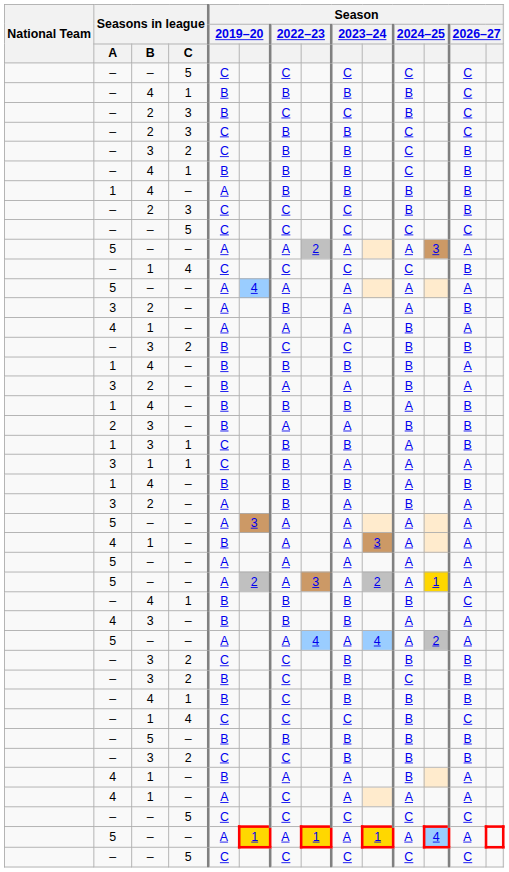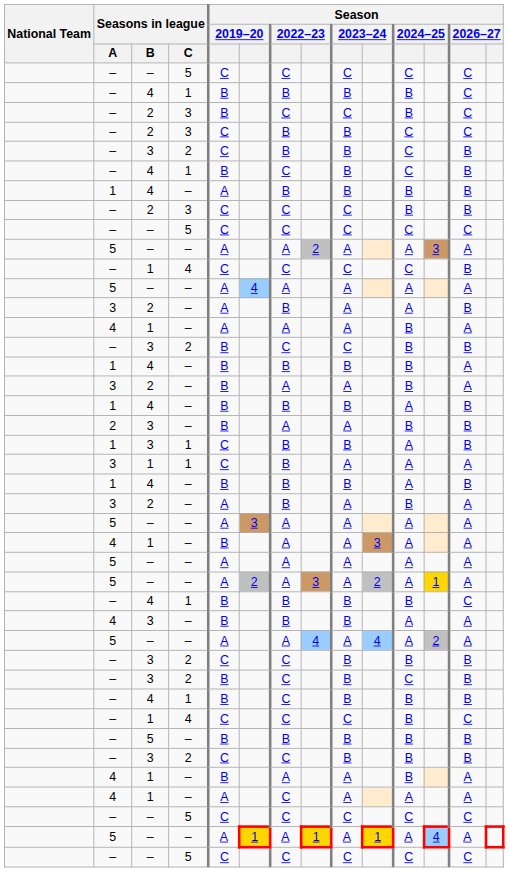(286, 171) B -> (286, 171) C
